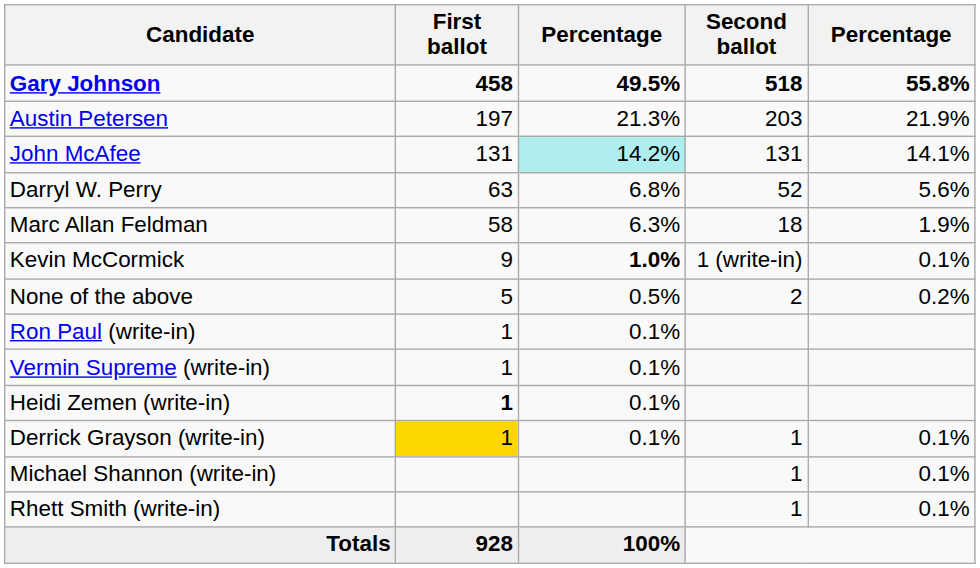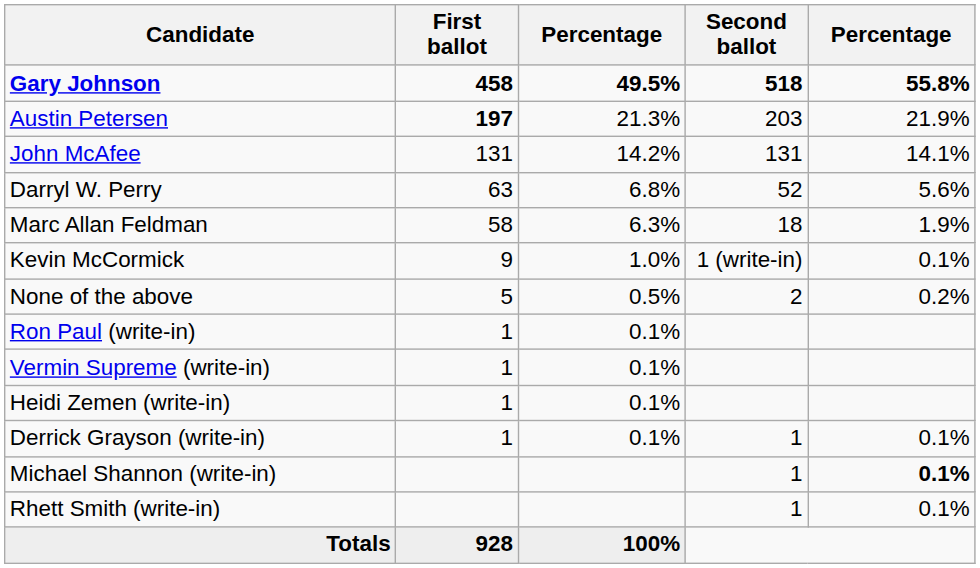(494, 118) normal -> (494, 118) bold
(648, 154) paleturquoise background -> (648, 154) no background
(655, 260) bold -> (655, 260) normal
(507, 402) bold -> (507, 402) normal
(507, 438) gold background -> (507, 438) no background
(944, 473) normal -> (944, 473) bold
